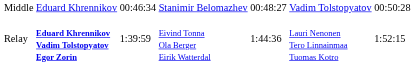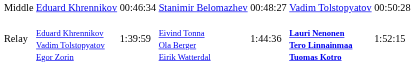(73, 44) bold -> (70, 45) normal
(318, 45) normal -> (321, 44) bold
